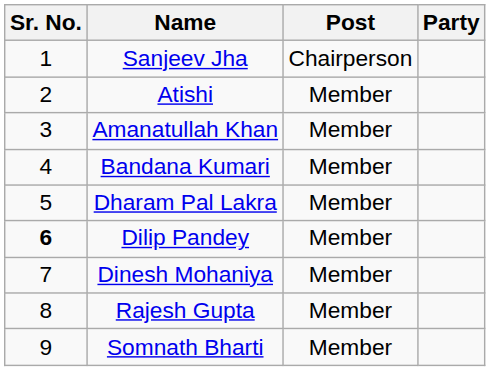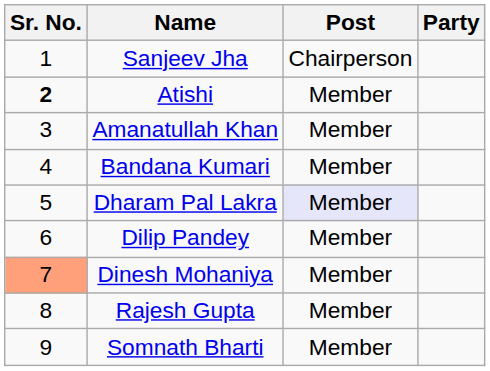(46, 94) normal -> (46, 94) bold
(350, 202) no background -> (350, 202) lavender background
(46, 238) bold -> (46, 238) normal
(46, 274) no background -> (46, 274) lightsalmon background
